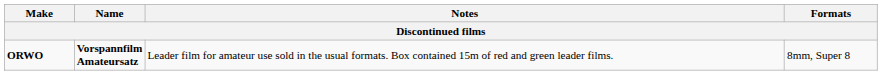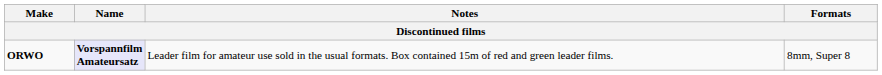(110, 55) no background -> (110, 55) lavender background
